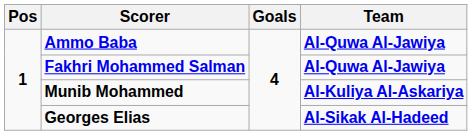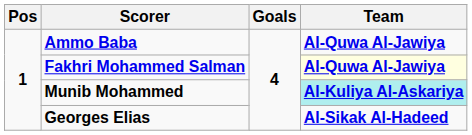(374, 67) no background -> (374, 67) lightyellow background
(384, 92) no background -> (384, 92) paleturquoise background
